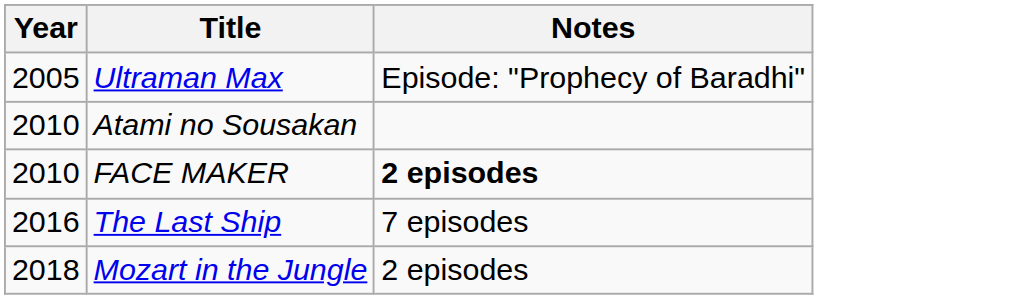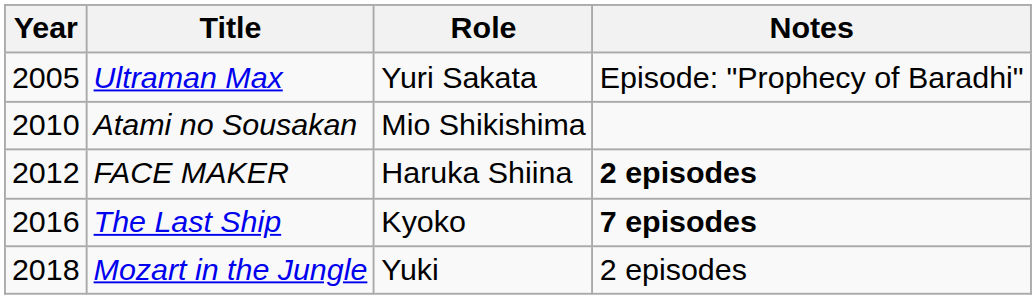+ column: (484, 28)
(46, 173) 2010 -> (46, 173) 2012
(455, 221) normal -> (678, 221) bold
